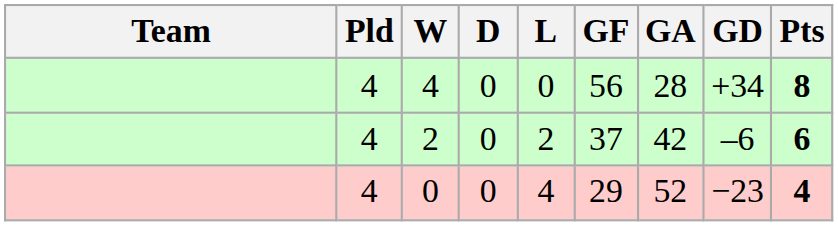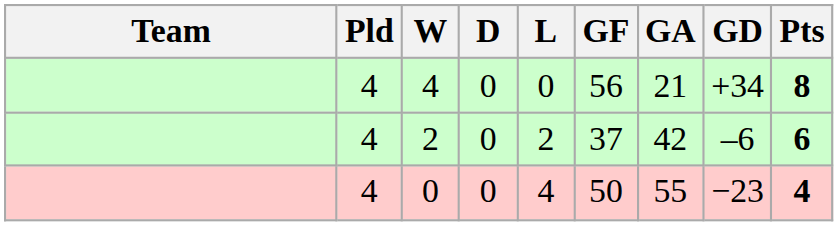(670, 84) 28 -> (670, 84) 21
(606, 191) 29 -> (606, 191) 50
(670, 191) 52 -> (670, 191) 55
